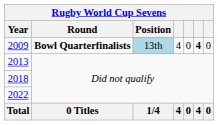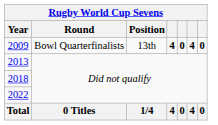(82, 45) bold -> (79, 45) normal
(153, 45) lightblue background -> (147, 45) no background
(178, 45) normal -> (172, 45) bold
(188, 45) normal -> (182, 45) bold
(208, 45) normal -> (202, 45) bold
